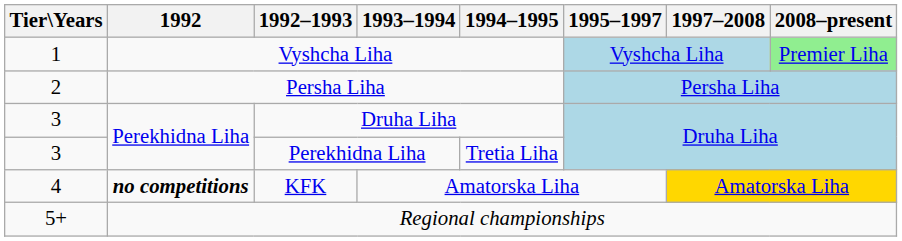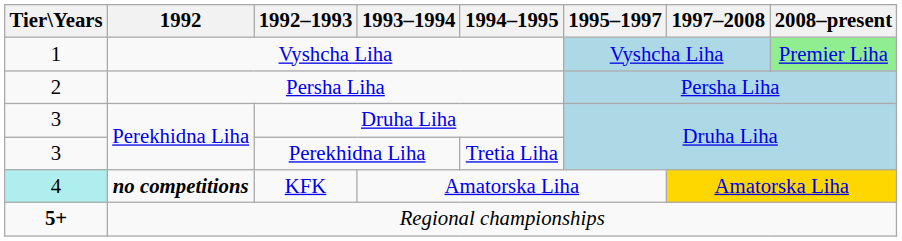(56, 185) no background -> (56, 185) paleturquoise background
(56, 218) normal -> (56, 218) bold
